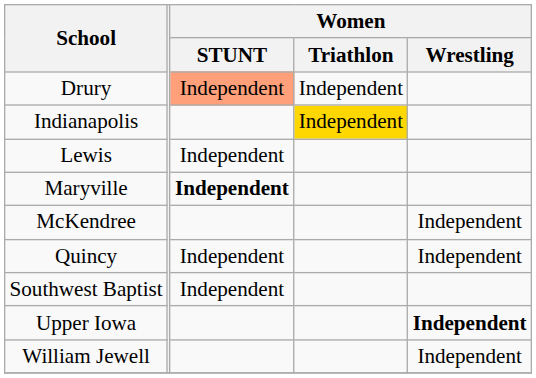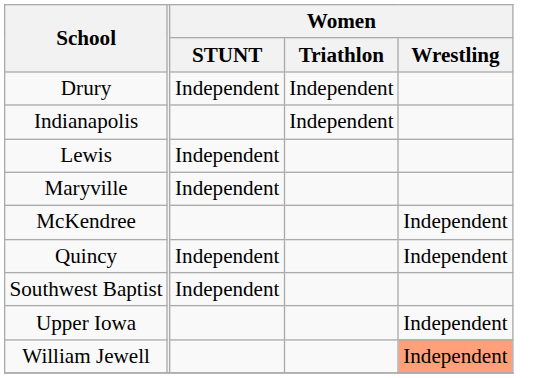(232, 88) lightsalmon background -> (227, 88) no background
(351, 121) gold background -> (341, 121) no background
(232, 188) bold -> (227, 188) normal
(470, 322) bold -> (455, 322) normal
(470, 356) no background -> (455, 356) lightsalmon background
